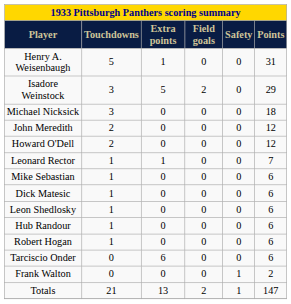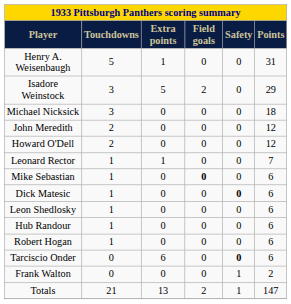(204, 177) normal -> (204, 177) bold
(239, 193) normal -> (239, 193) bold
(239, 258) normal -> (239, 258) bold
